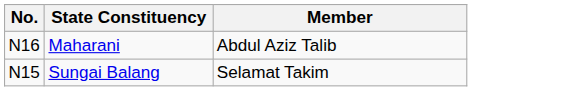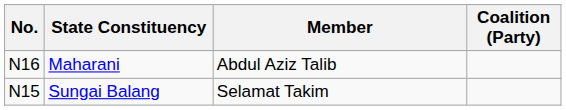+ column: (514, 27)
